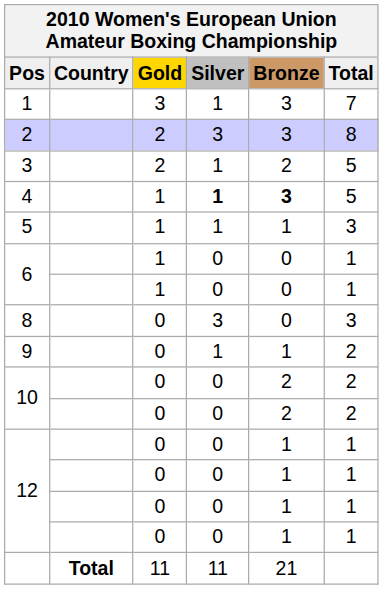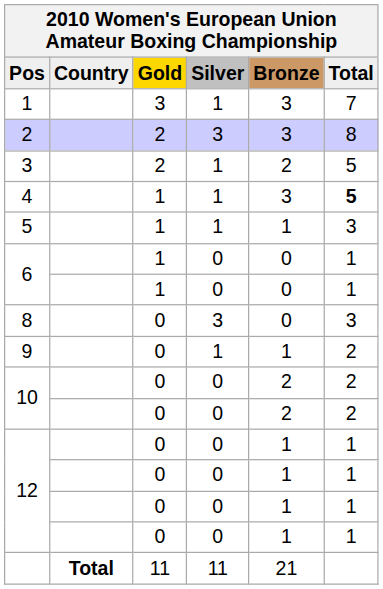(218, 196) bold -> (218, 196) normal
(286, 196) bold -> (286, 196) normal
(351, 196) normal -> (351, 196) bold
